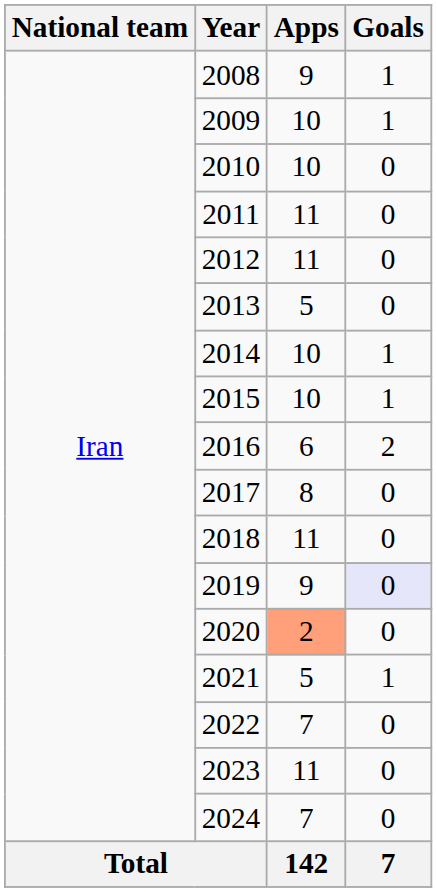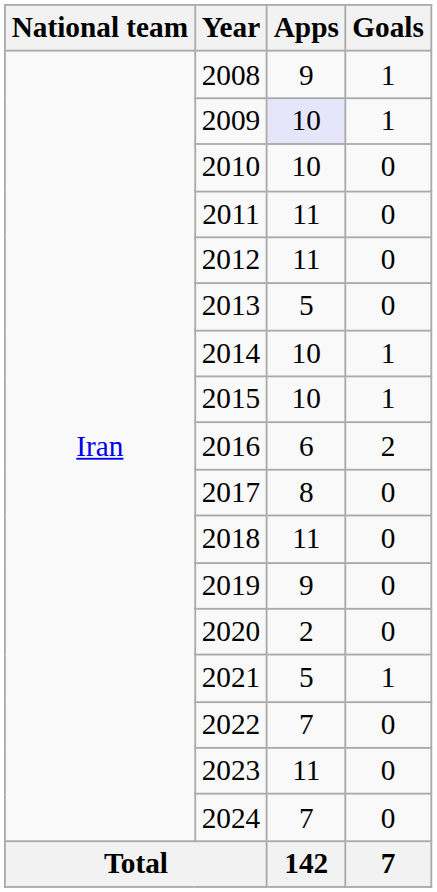(306, 120) no background -> (306, 120) lavender background
(388, 584) lavender background -> (388, 584) no background
(306, 631) lightsalmon background -> (306, 631) no background
